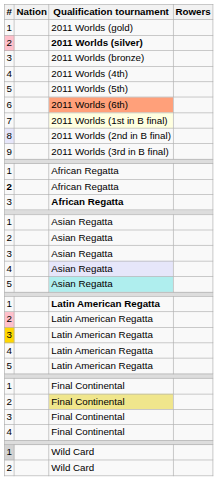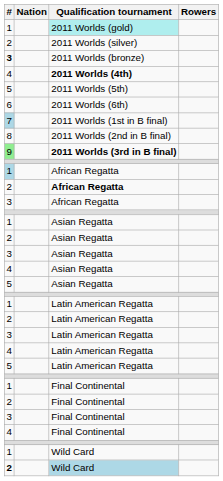(92, 27) no background -> (92, 27) paleturquoise background
(9, 43) pink background -> (9, 43) no background
(97, 43) bold -> (94, 43) normal
(9, 58) normal -> (9, 58) bold
(90, 74) normal -> (92, 74) bold
(90, 105) lightsalmon background -> (90, 105) no background
(9, 120) no background -> (9, 120) lightblue background
(109, 120) lightyellow background -> (109, 120) no background
(9, 136) lavender background -> (9, 136) no background
(9, 151) no background -> (9, 151) lightgreen background
(110, 151) normal -> (114, 151) bold
(9, 171) no background -> (9, 171) lightblue background
(9, 187) bold -> (9, 187) normal
(85, 187) normal -> (87, 187) bold
(87, 202) bold -> (85, 202) normal
(82, 268) lavender background -> (82, 268) no background
(82, 284) paleturquoise background -> (82, 284) no background
(106, 304) bold -> (102, 304) normal
(9, 319) pink background -> (9, 319) no background
(9, 335) gold background -> (9, 335) no background
(88, 401) khaki background -> (88, 401) no background
(9, 452) lightgrey background -> (9, 452) no background
(9, 468) normal -> (9, 468) bold
(73, 468) no background -> (73, 468) lightblue background
